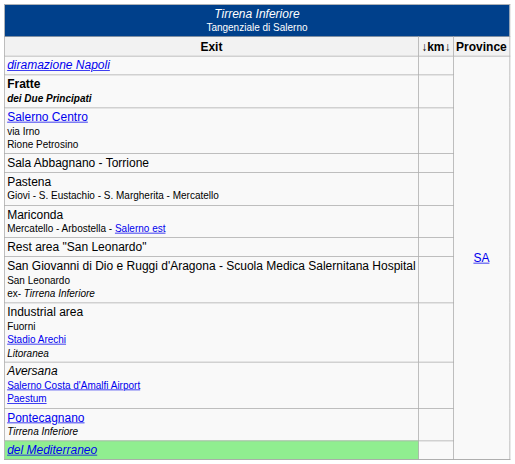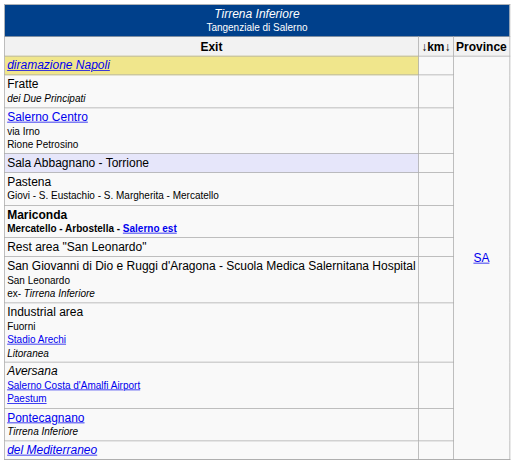(59, 65) no background -> (59, 65) khaki background
(49, 91) bold -> (46, 91) normal
(78, 163) no background -> (78, 163) lavender background
(86, 221) normal -> (92, 221) bold
(52, 450) lightgreen background -> (52, 450) no background
